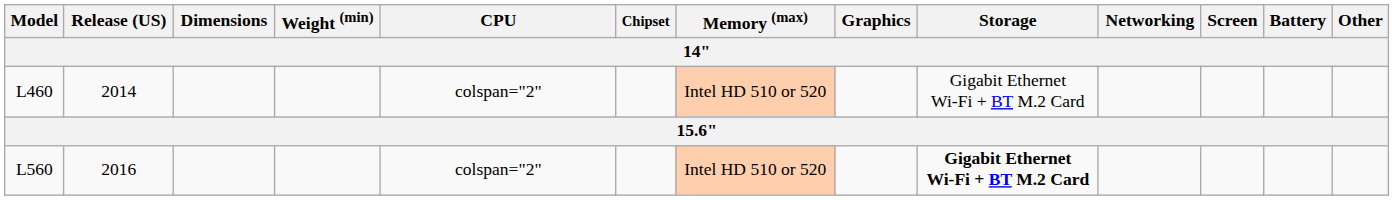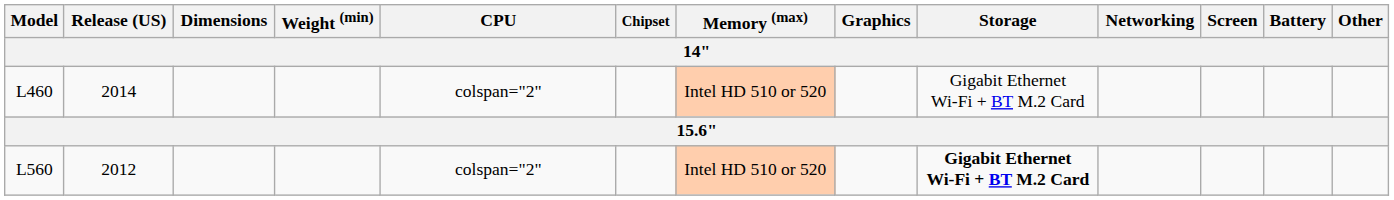(119, 169) 2016 -> (119, 169) 2012
